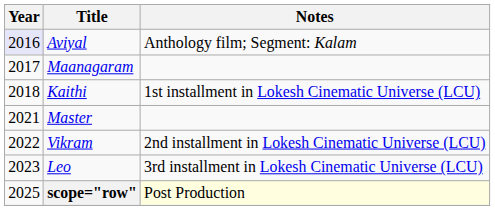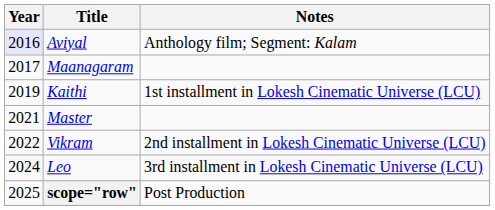(24, 92) 2018 -> (24, 92) 2019
(24, 167) 2023 -> (24, 167) 2024
(194, 192) lightyellow background -> (194, 192) no background
